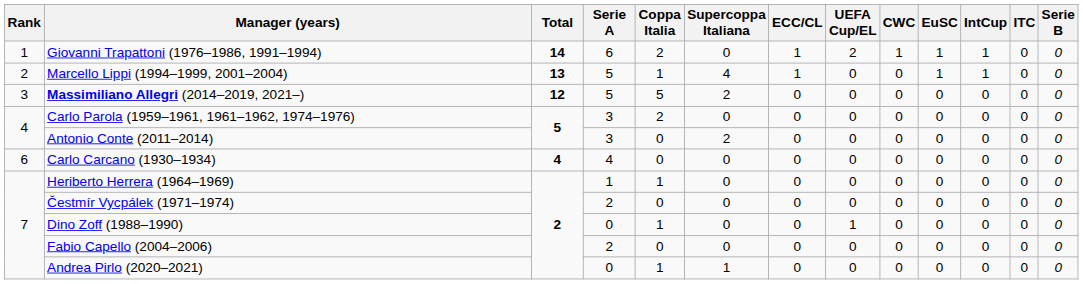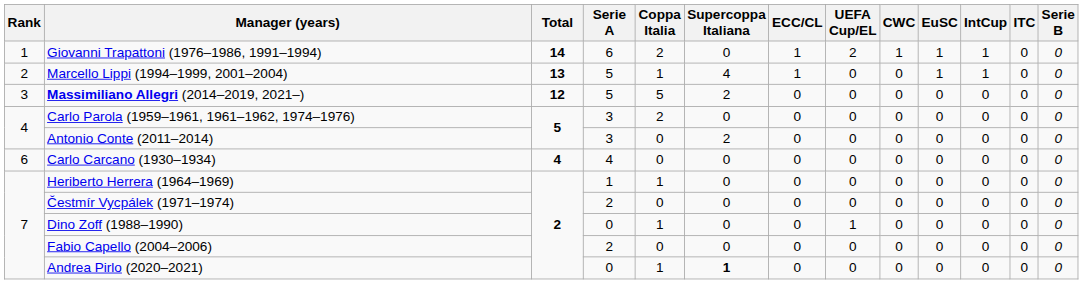(726, 267) normal -> (726, 267) bold
